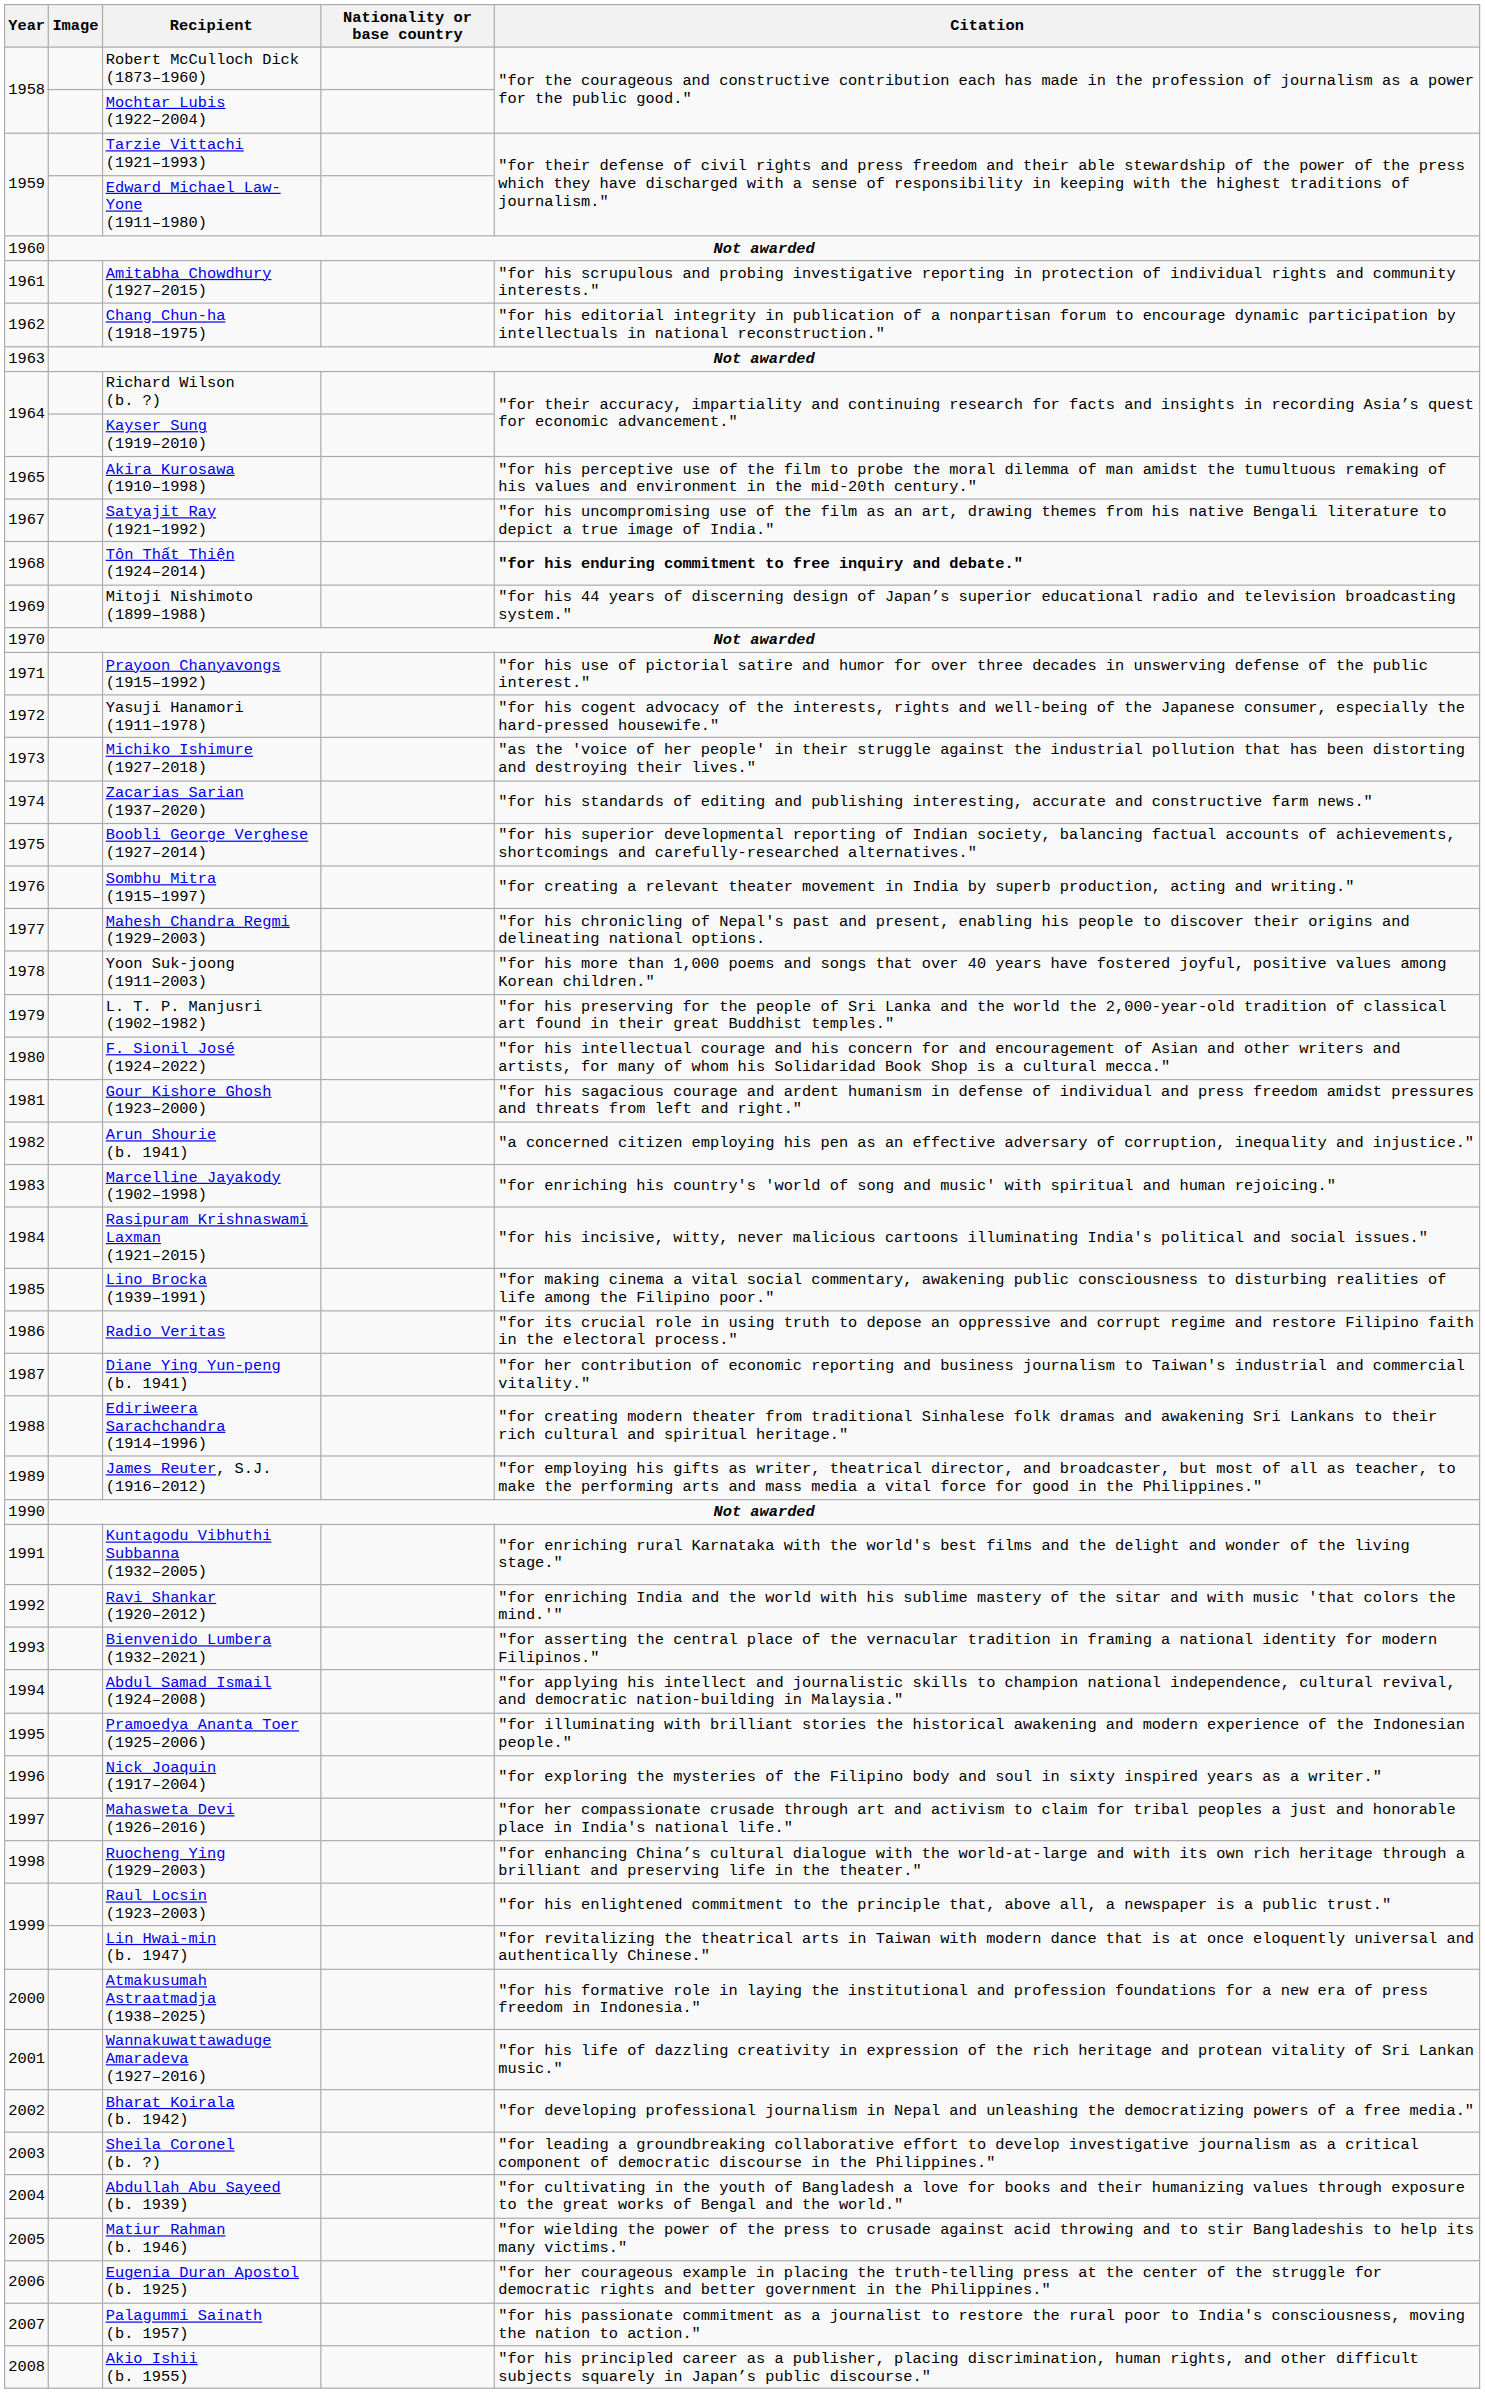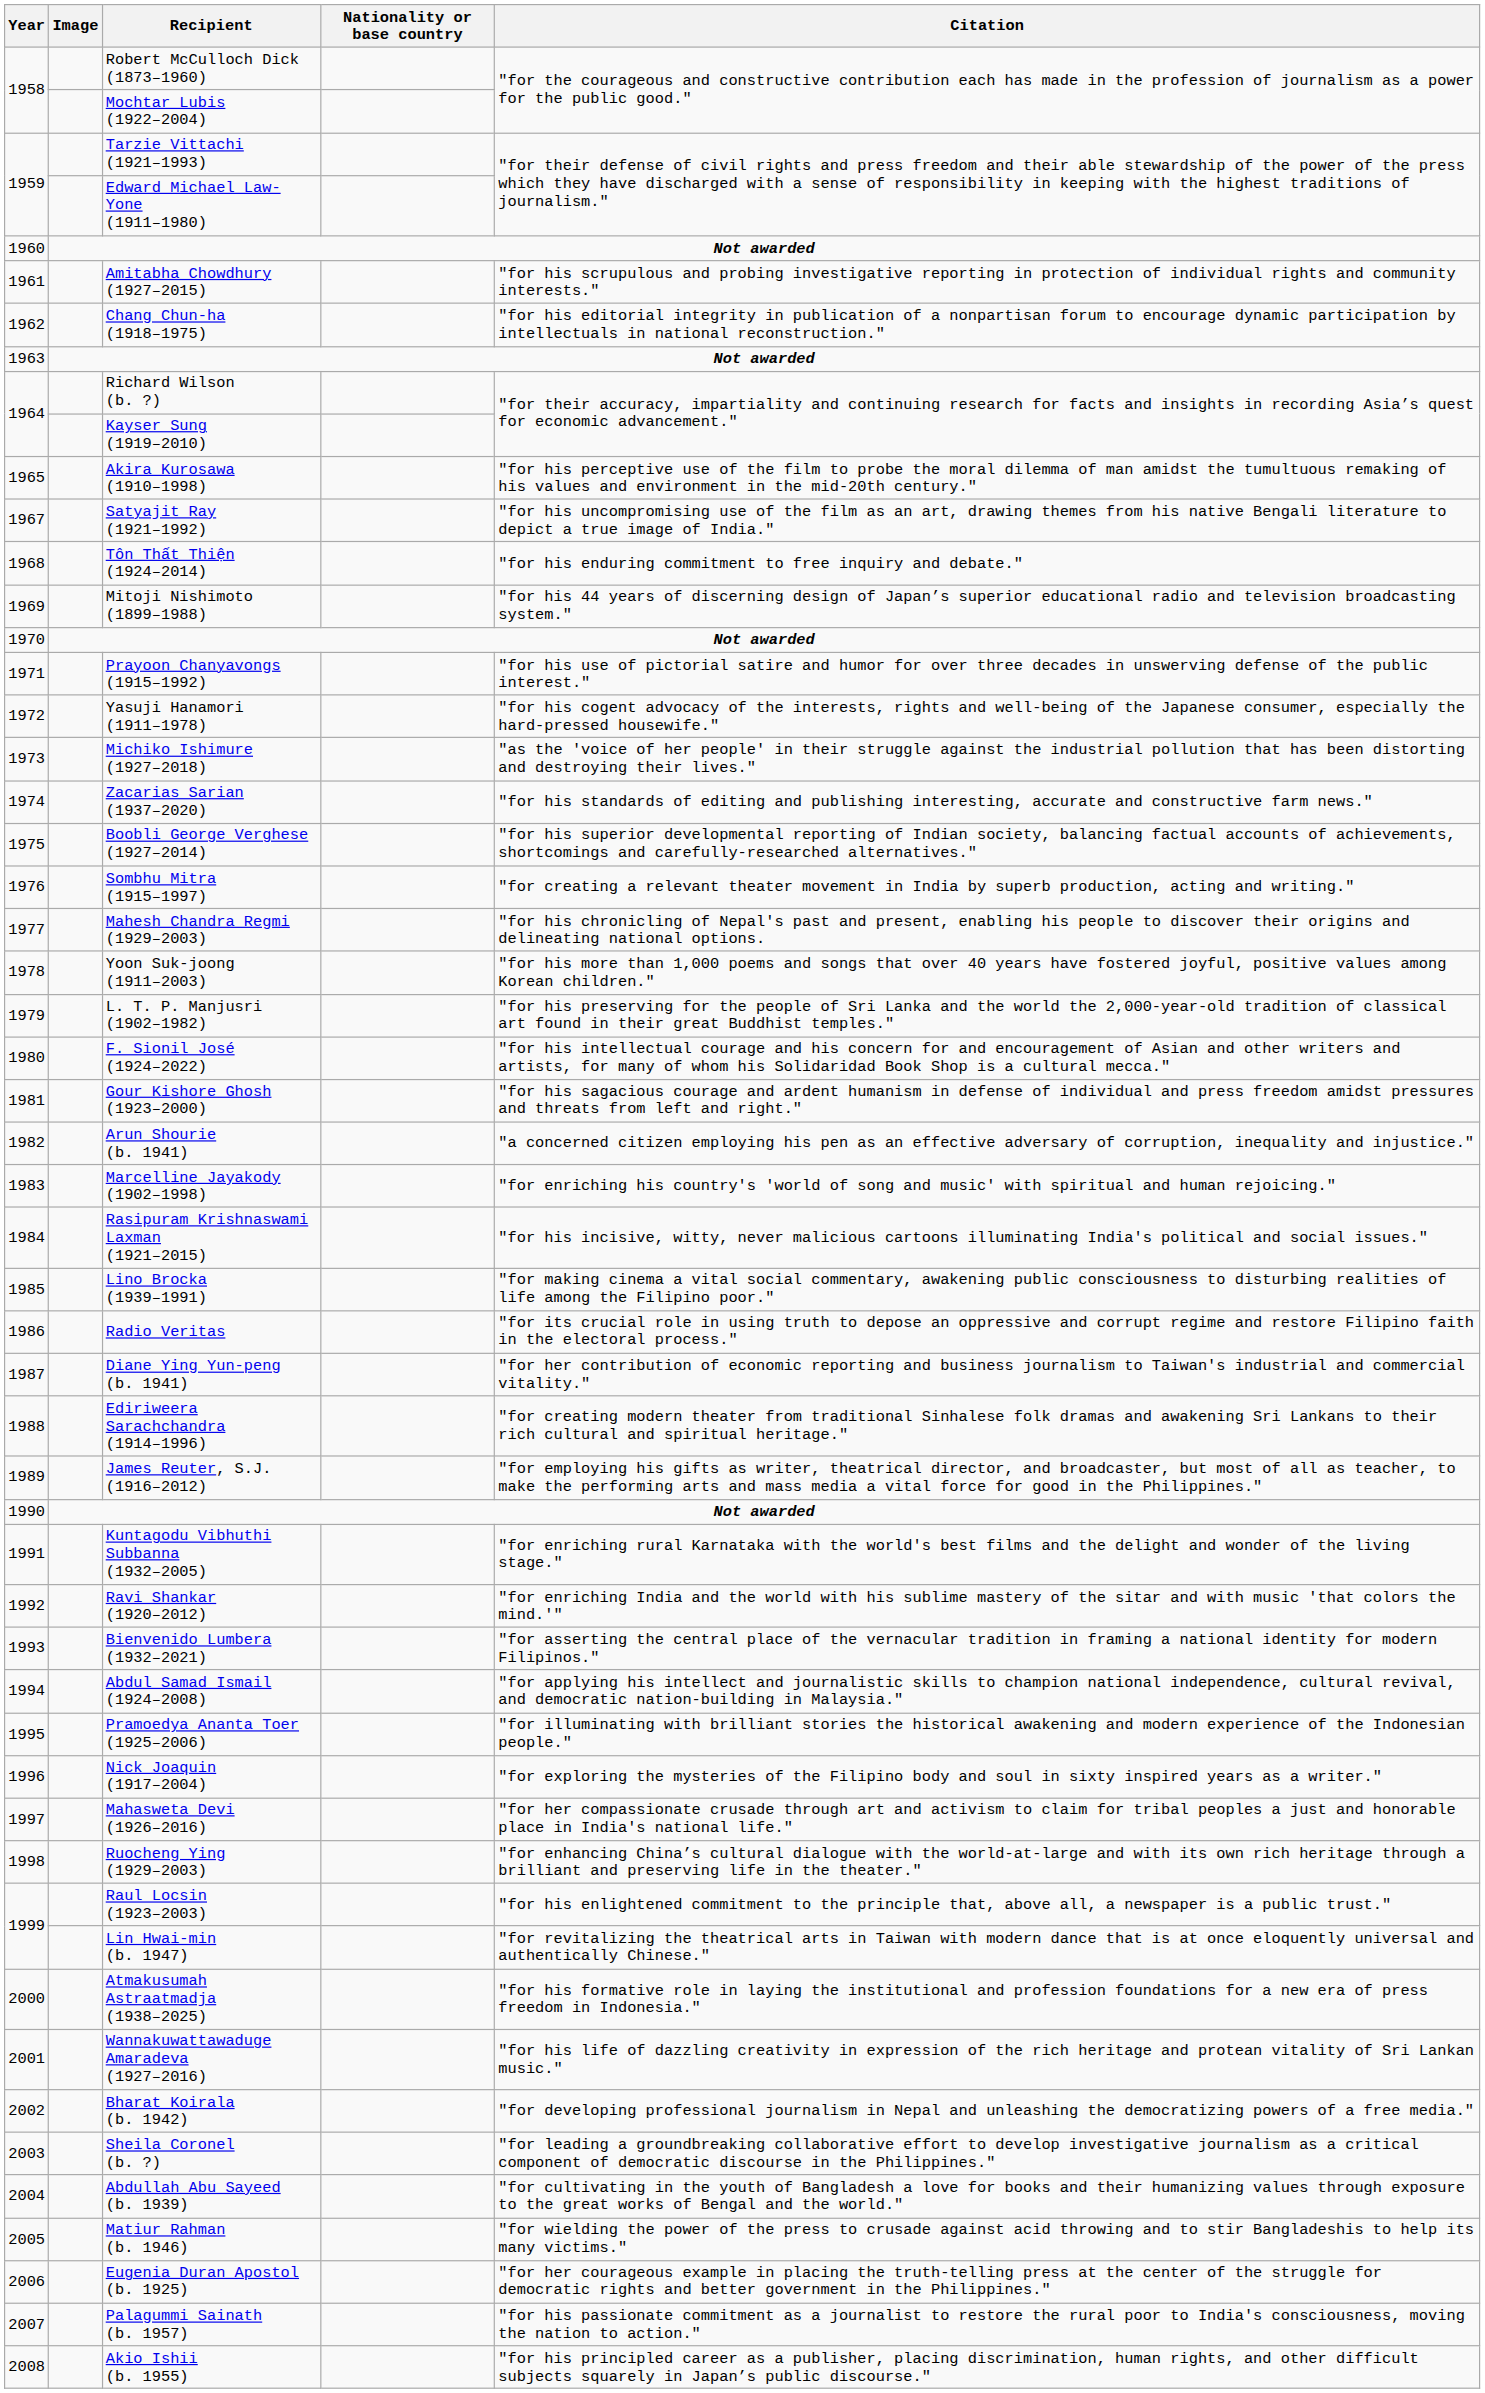(761, 563) bold -> (761, 563) normal
